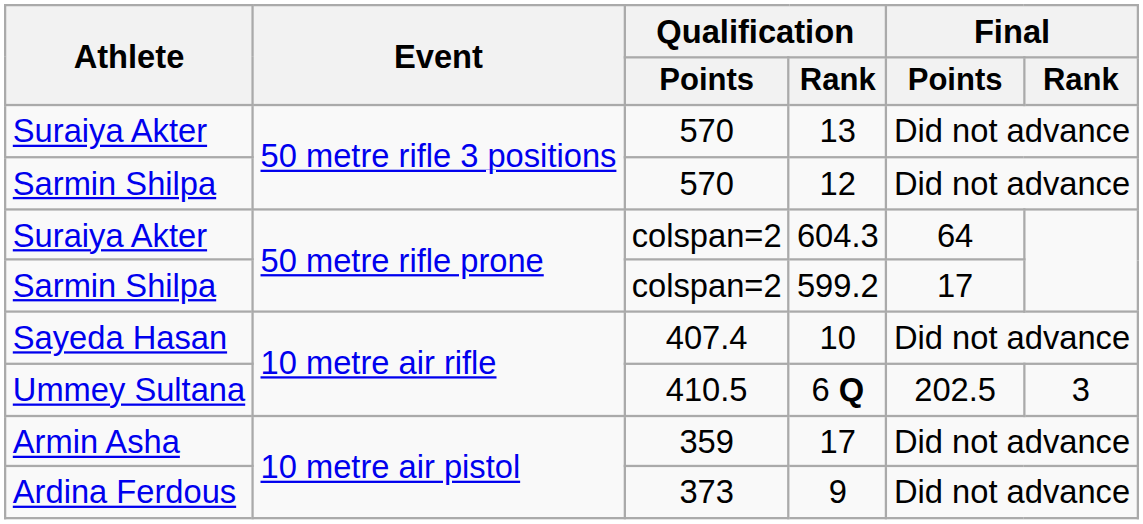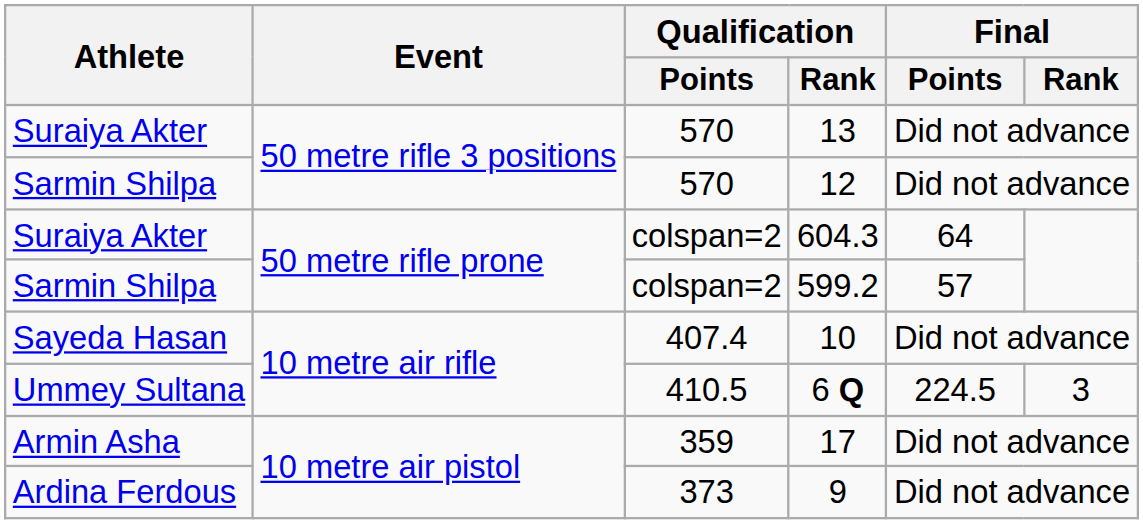(955, 287) 17 -> (955, 287) 57
(955, 390) 202.5 -> (955, 390) 224.5
